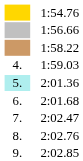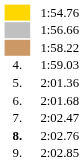(17, 83) paleturquoise background -> (17, 83) no background
(17, 135) normal -> (17, 135) bold
